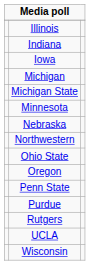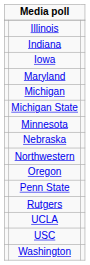+ row: (45, 76)
- row: (45, 156)
- row: (45, 204)
+ row: (45, 236)
+ row: (45, 252)
- row: (45, 252)
